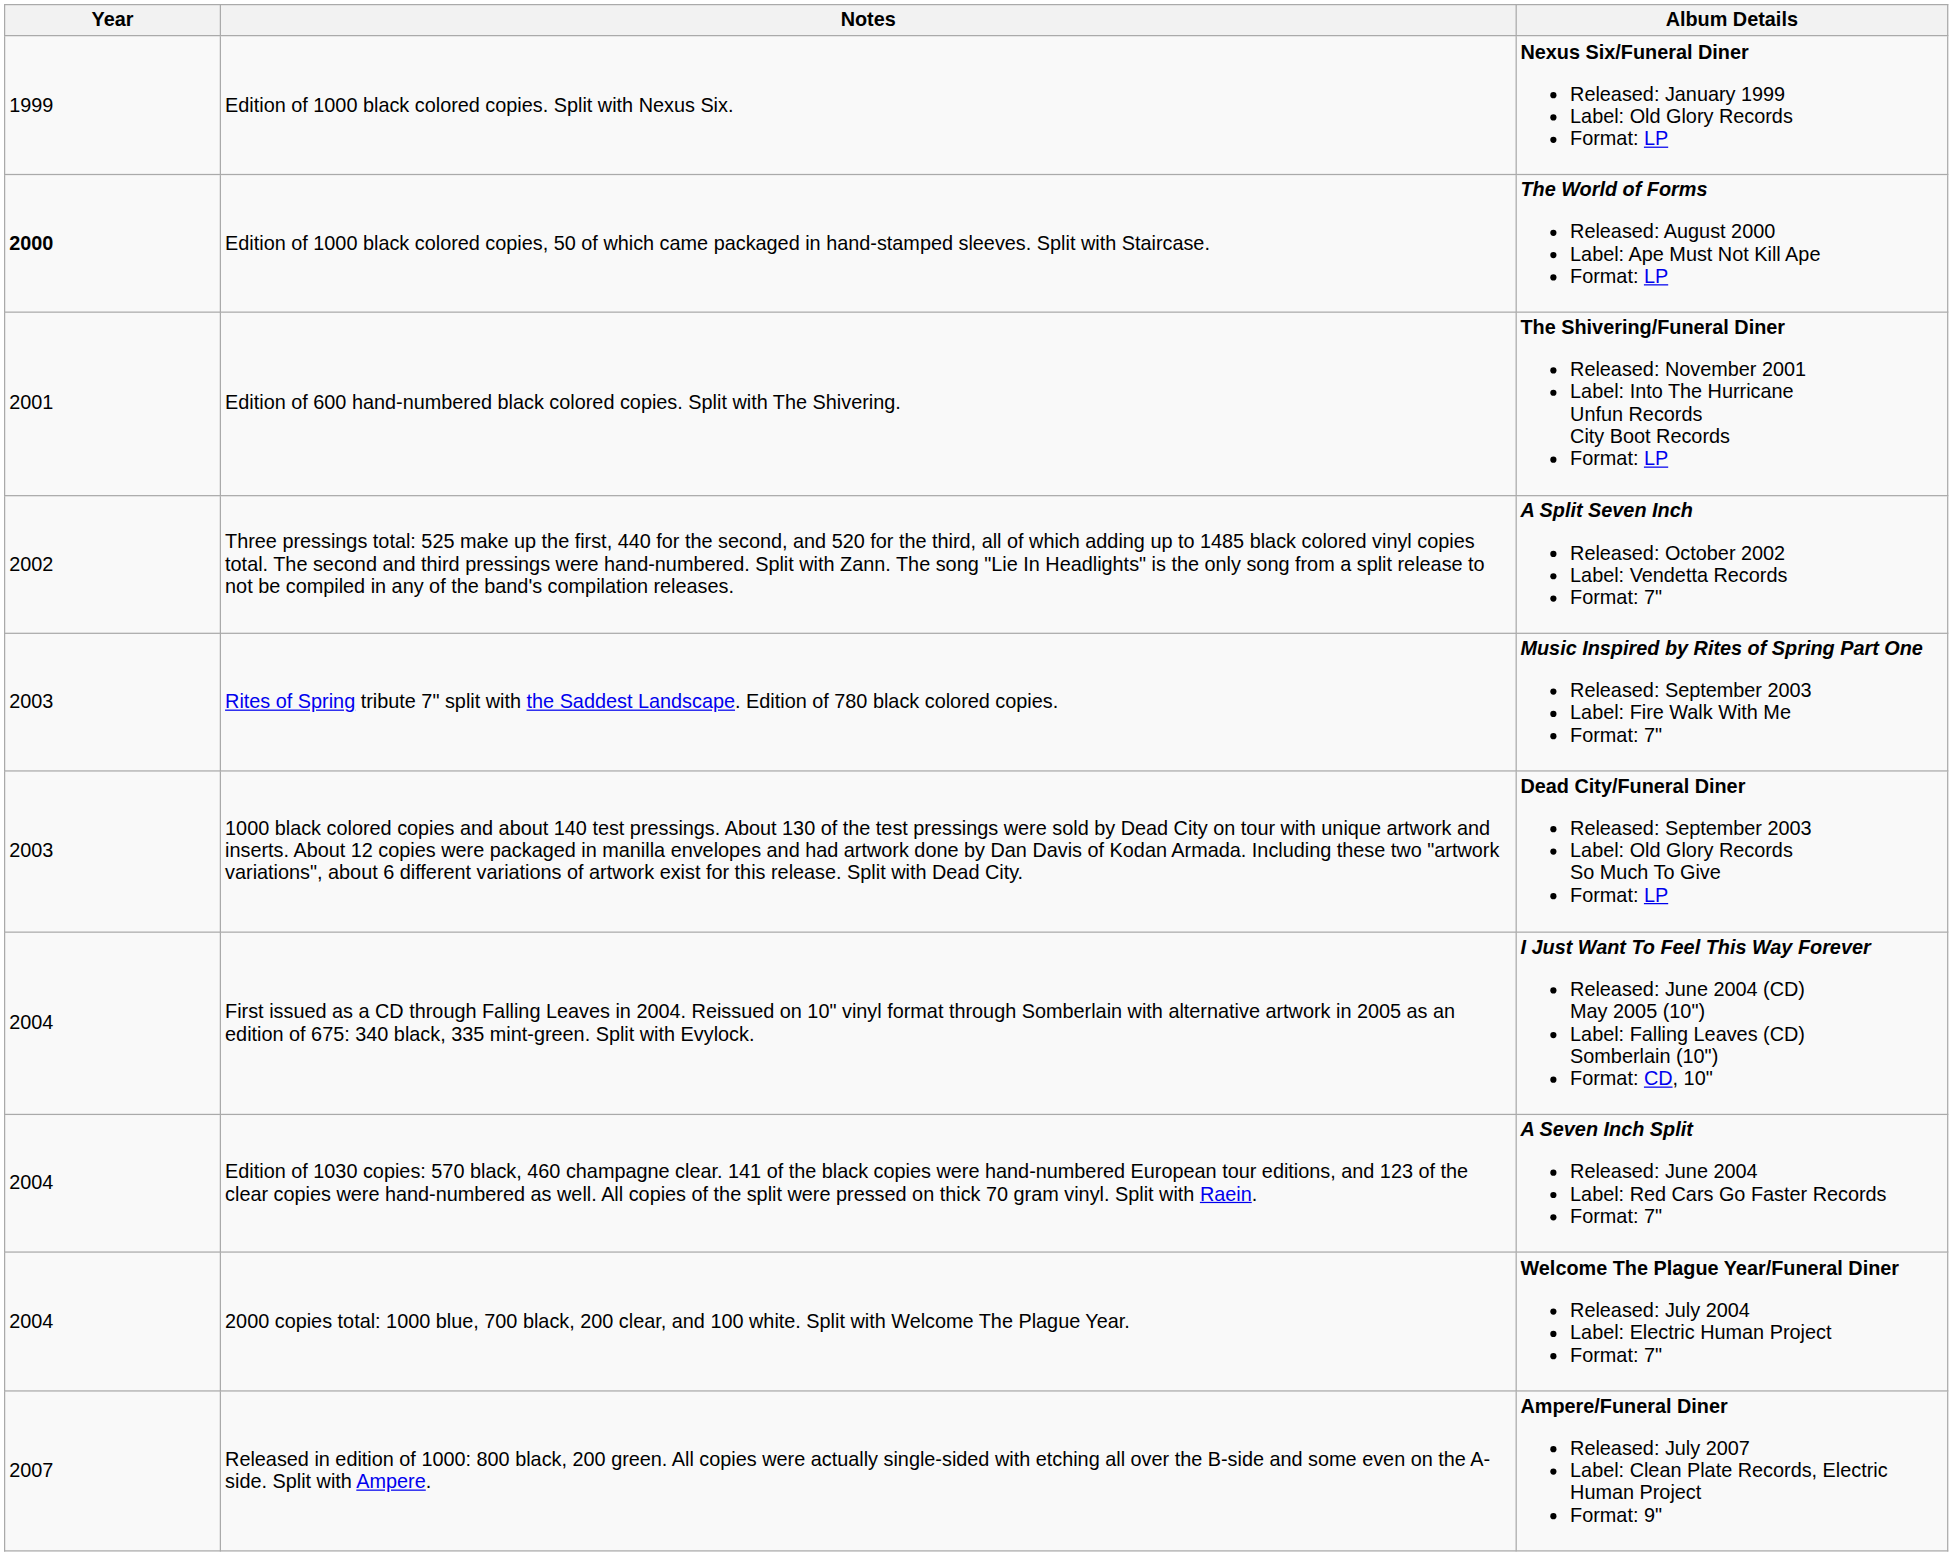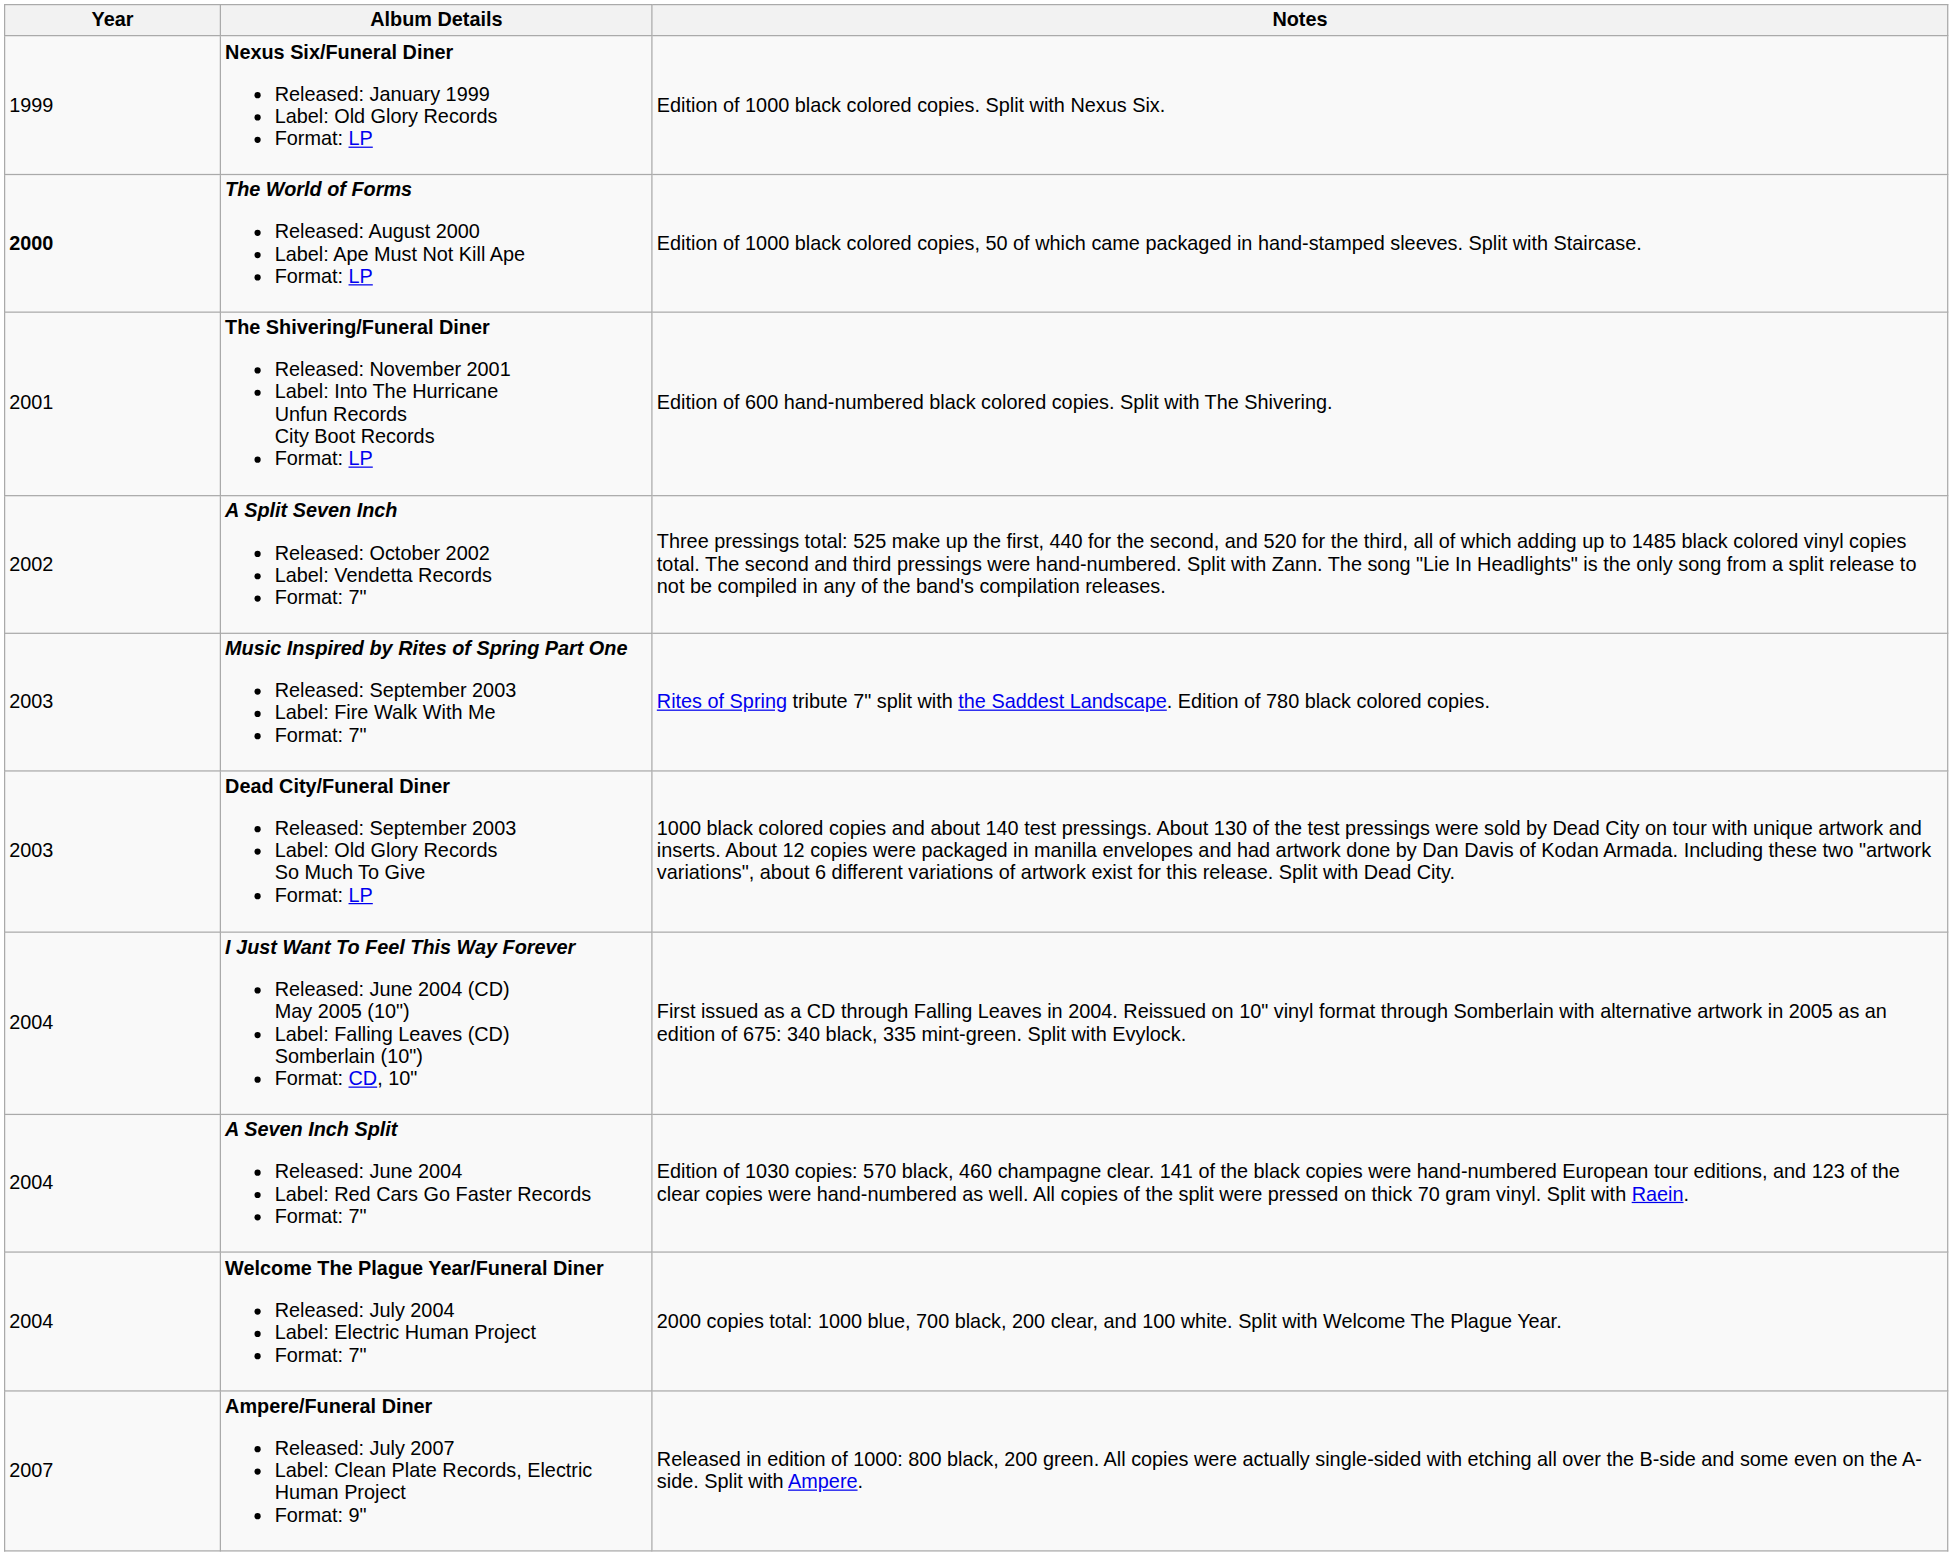columns swapped: (1732, 20) <-> (868, 20)
